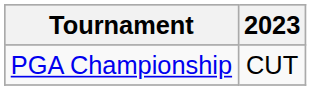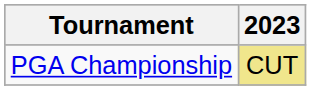(272, 65) no background -> (272, 65) khaki background
